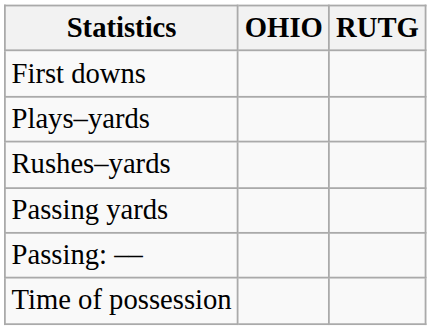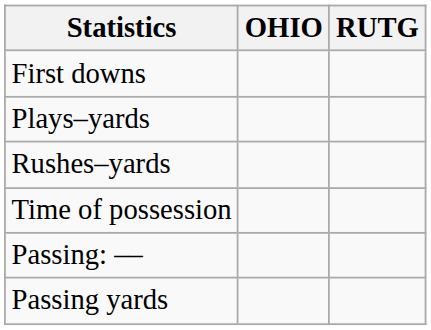rows swapped: (90, 209) <-> (122, 300)
